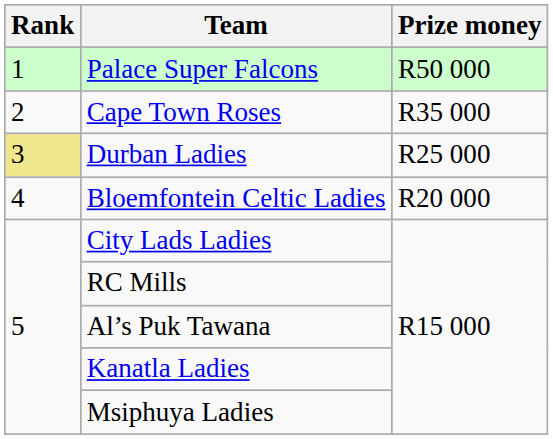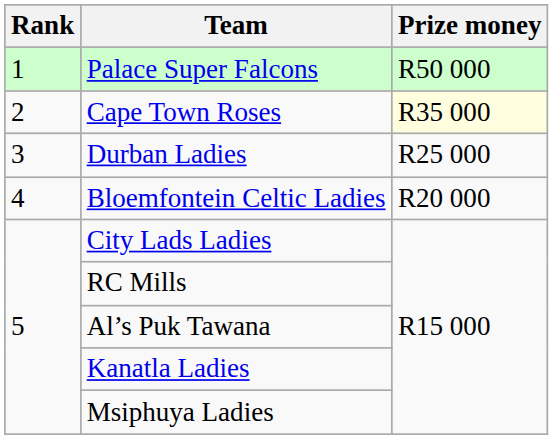(444, 111) no background -> (444, 111) lightyellow background
(18, 154) khaki background -> (18, 154) no background
